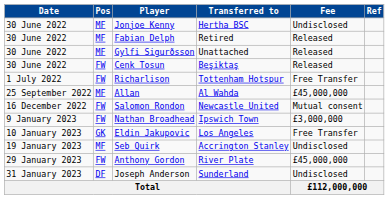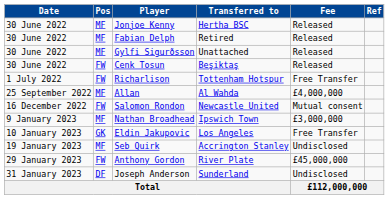(320, 25) Undisclosed -> (313, 25) Released
(320, 92) £45,000,000 -> (318, 92) £4,000,000
(100, 120) FW -> (100, 120) MF
